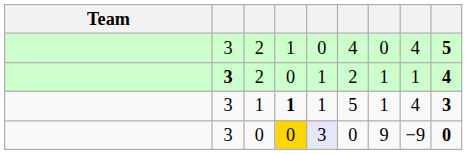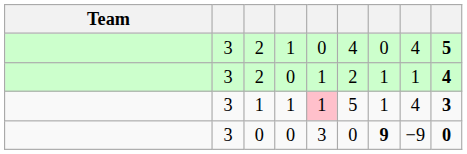(228, 76) bold -> (228, 76) normal
(290, 105) bold -> (290, 105) normal
(322, 105) no background -> (322, 105) pink background
(290, 134) gold background -> (290, 134) no background
(322, 134) lavender background -> (322, 134) no background
(384, 134) normal -> (384, 134) bold
